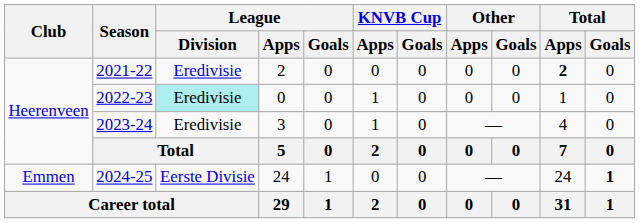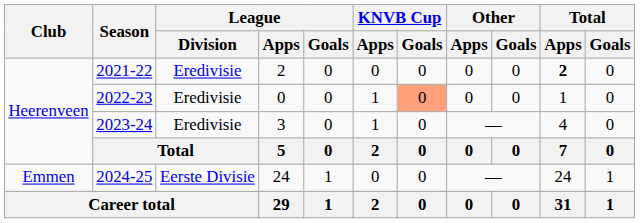(207, 97) paleturquoise background -> (207, 97) no background
(422, 97) no background -> (422, 97) lightsalmon background
(610, 177) bold -> (610, 177) normal
